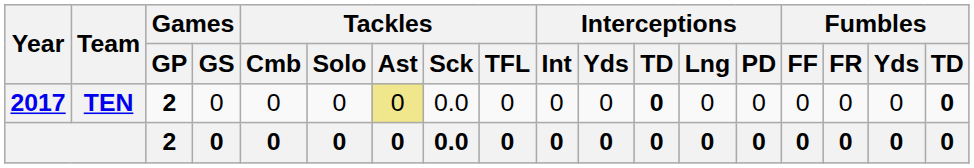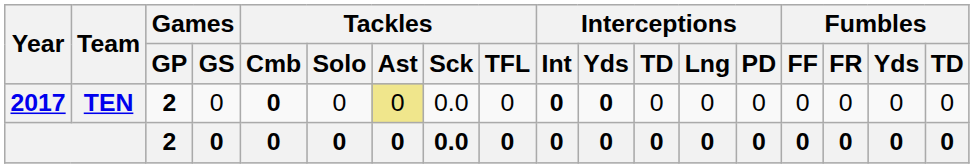(274, 102) normal -> (274, 102) bold
(557, 102) normal -> (557, 102) bold
(606, 102) normal -> (606, 102) bold
(657, 102) bold -> (657, 102) normal
(947, 102) bold -> (947, 102) normal
